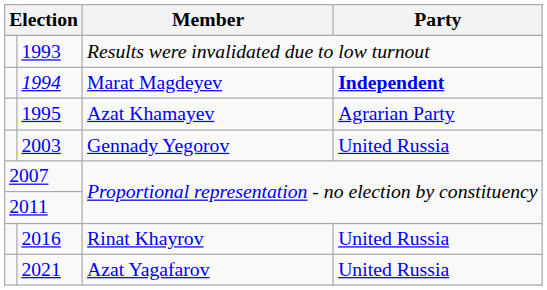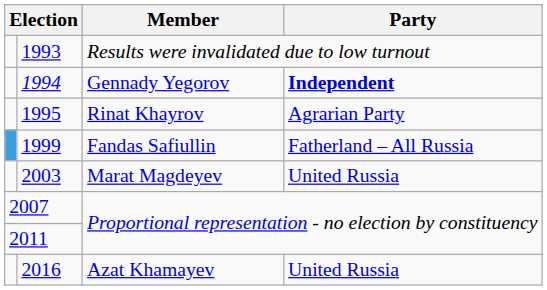(155, 82) Marat Magdeyev -> (158, 82) Gennady Yegorov
(151, 113) Azat Khamayev -> (145, 113) Rinat Khayrov
+ row: (41, 144)
(158, 144) Gennady Yegorov -> (155, 176) Marat Magdeyev
(145, 238) Rinat Khayrov -> (151, 269) Azat Khamayev
- row: (41, 269)
